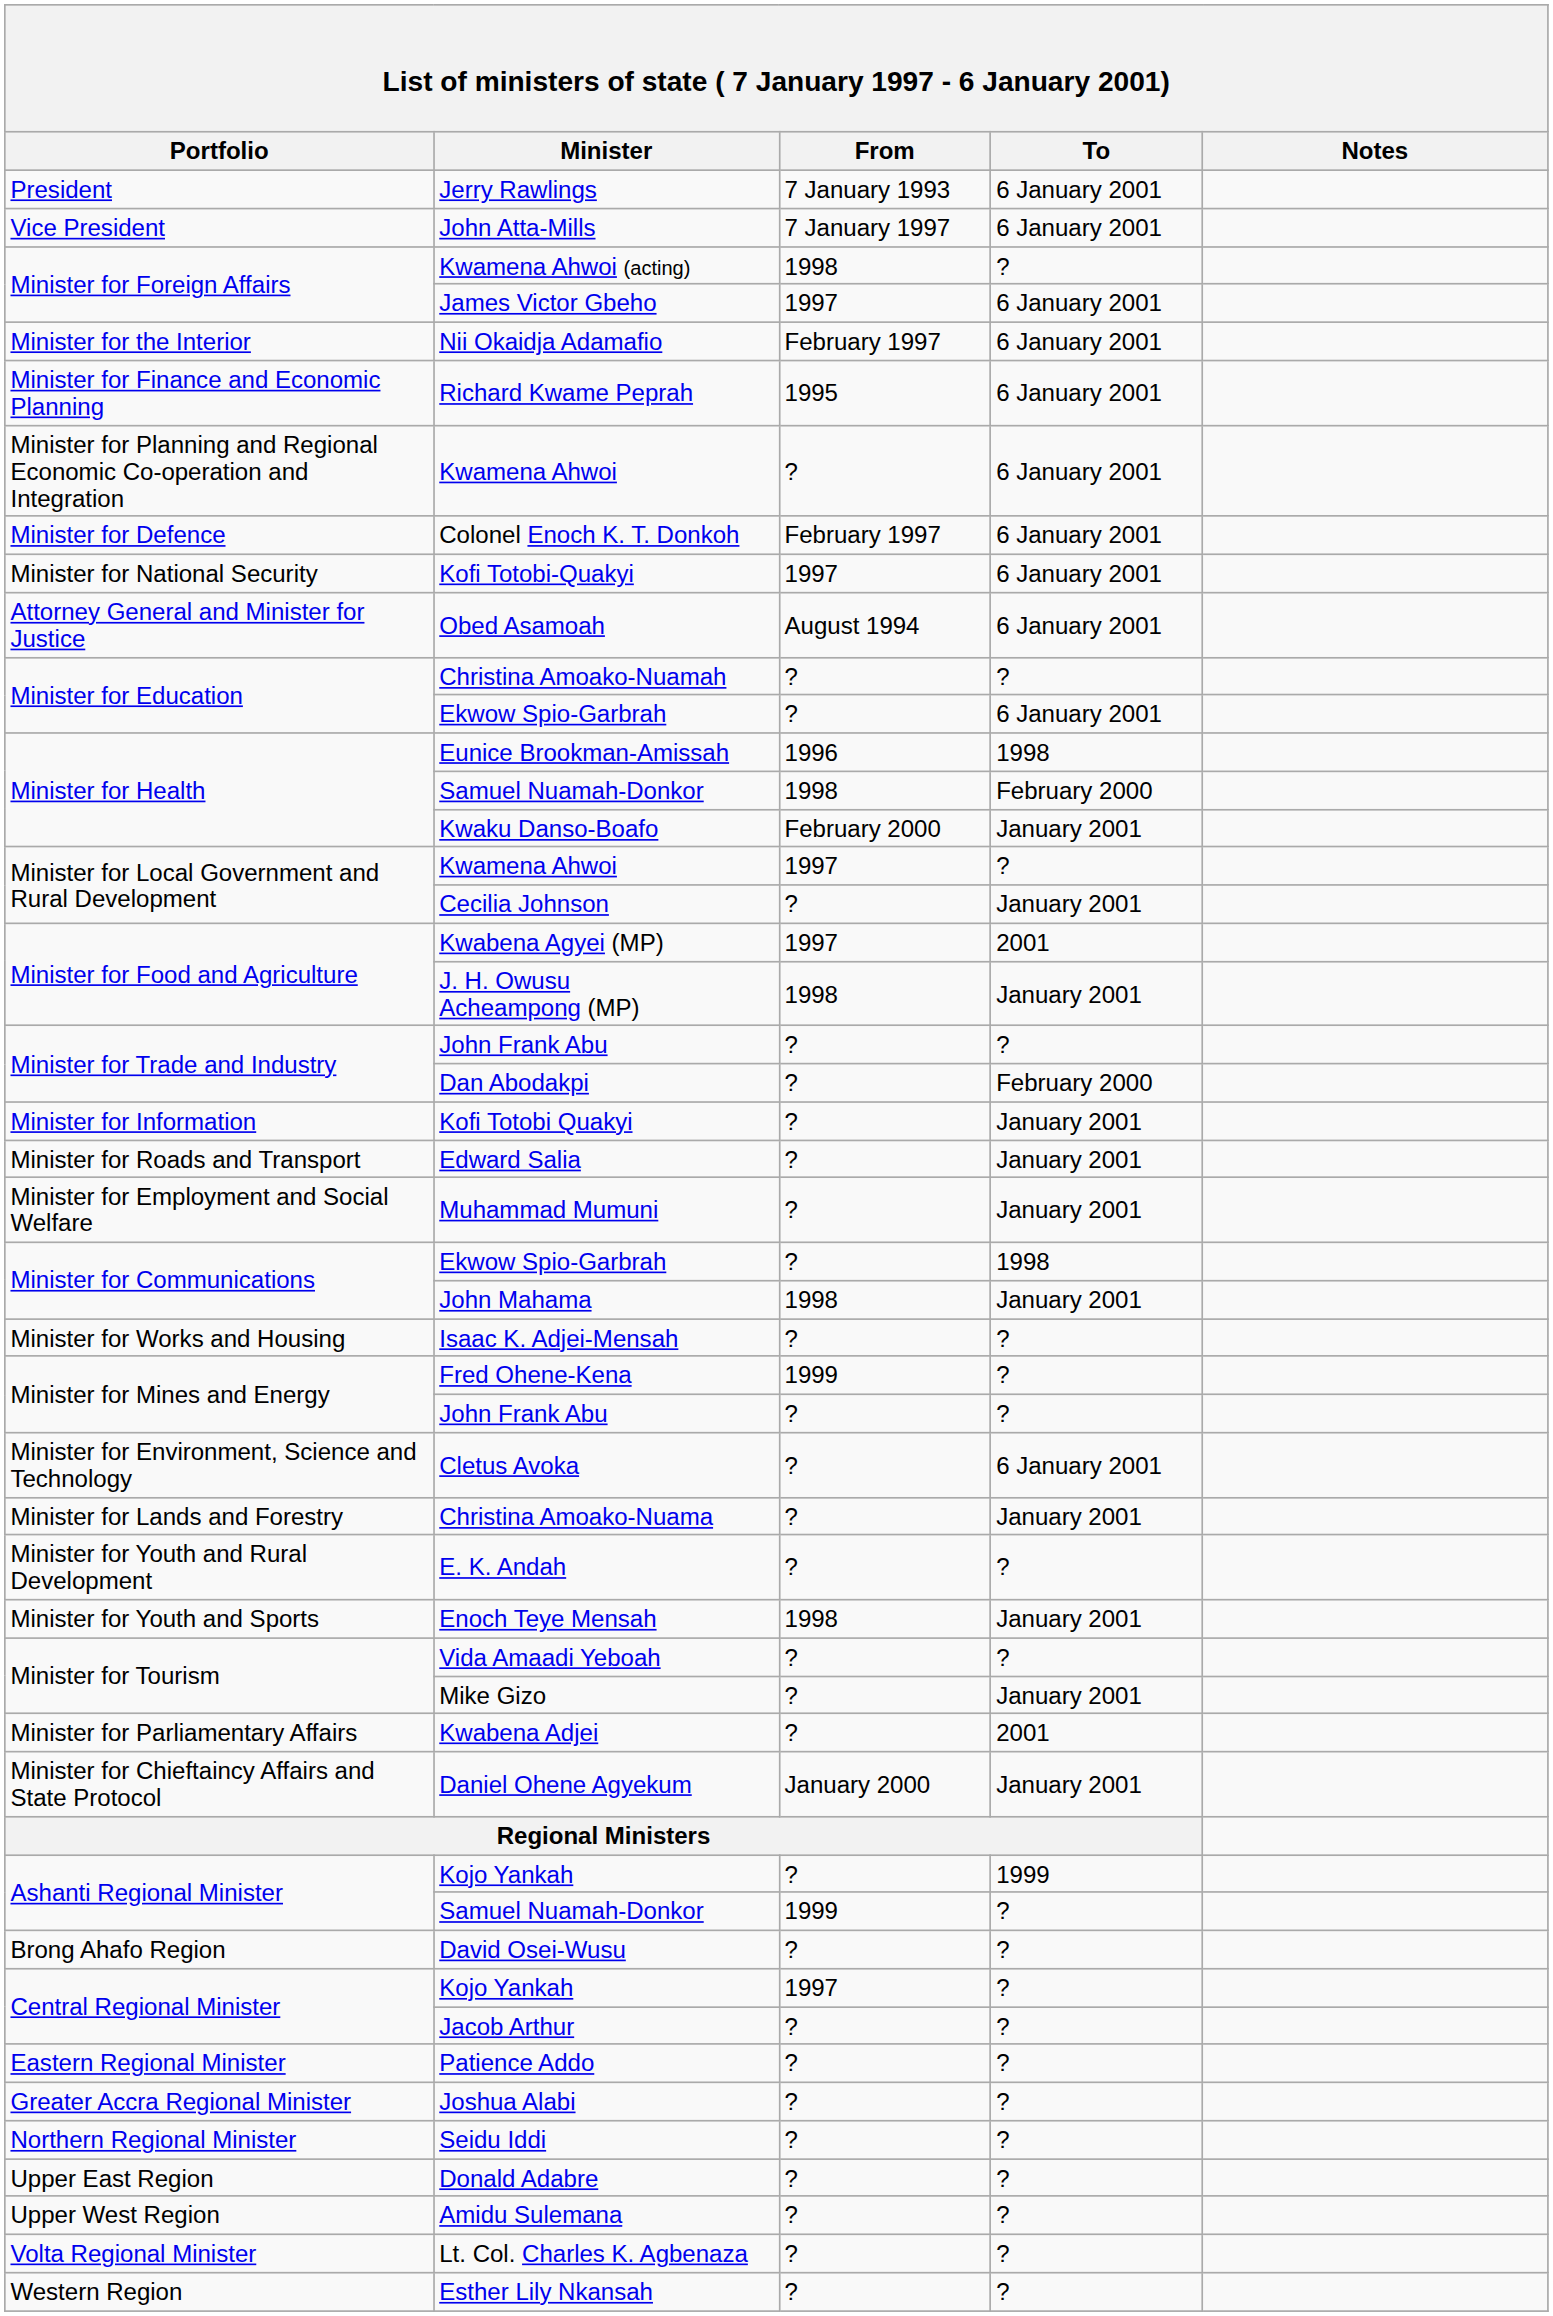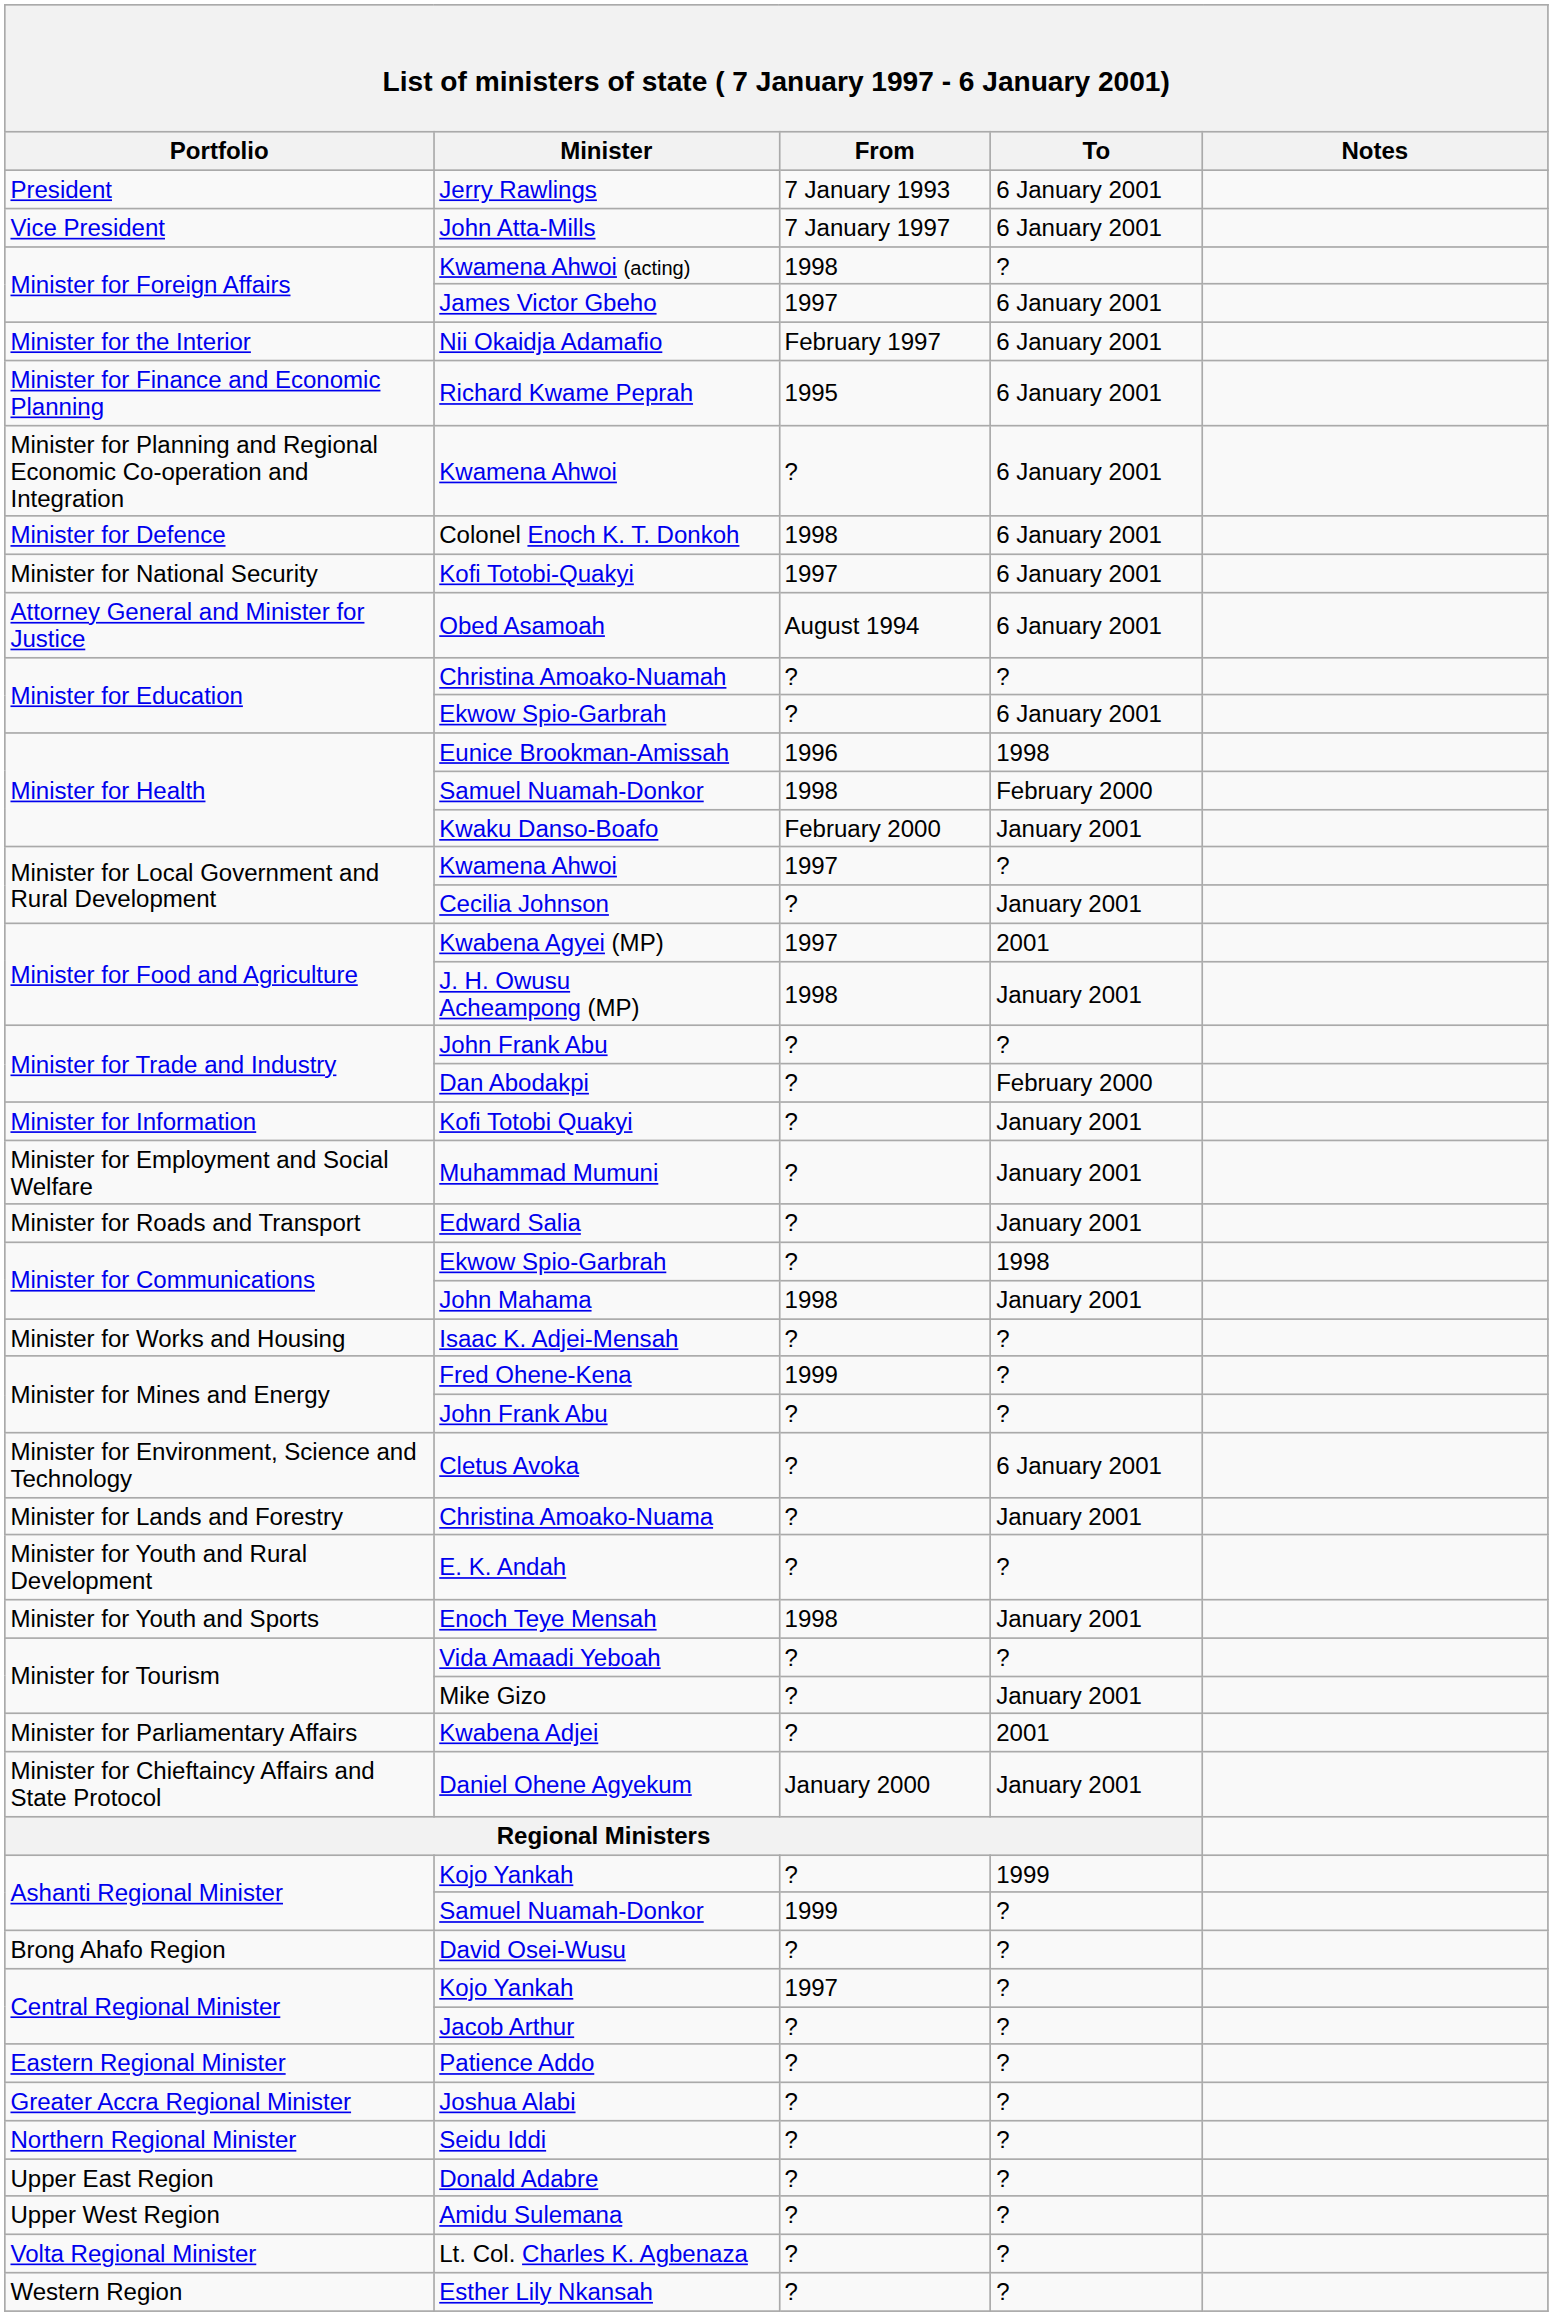(863, 536) February 1997 -> (811, 536) 1998
rows swapped: (199, 1211) <-> (185, 1159)
